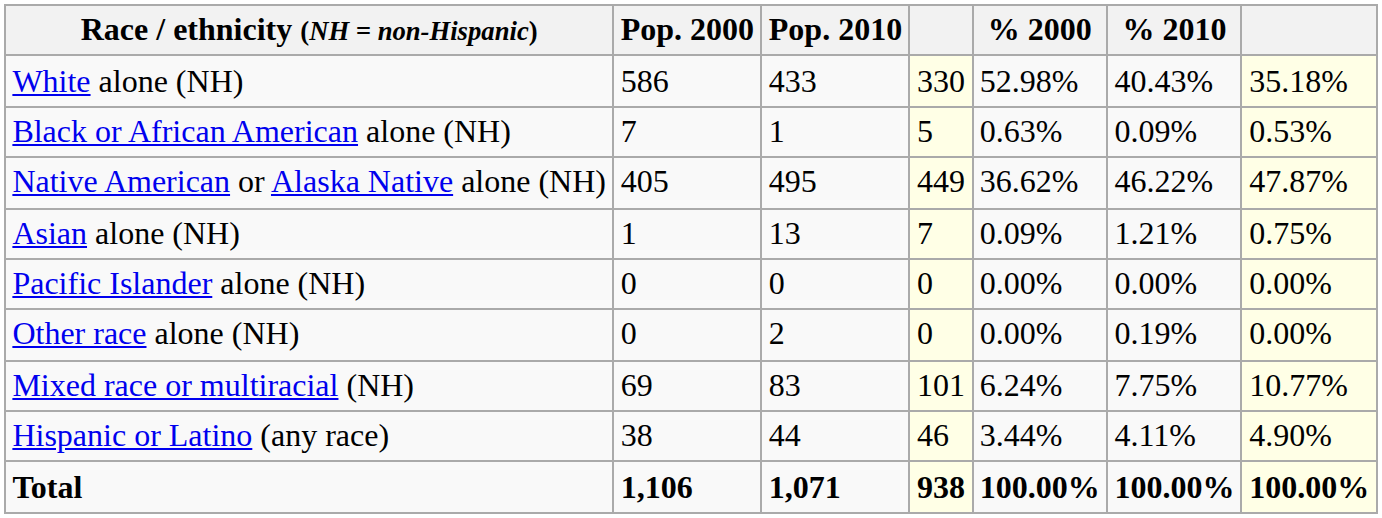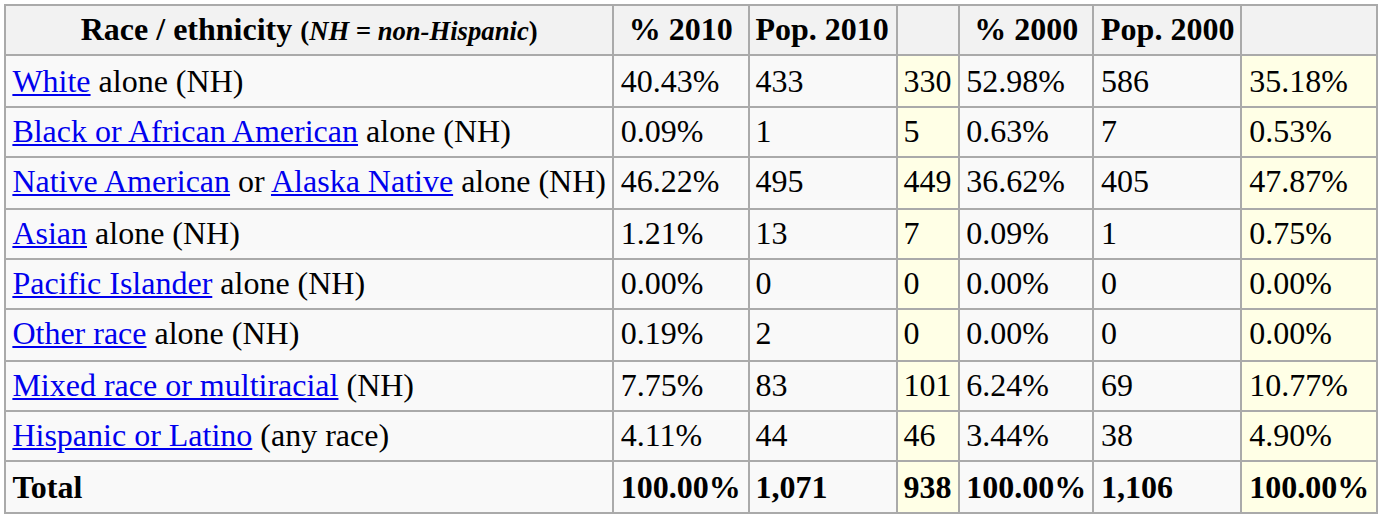columns swapped: (687, 29) <-> (1174, 29)
